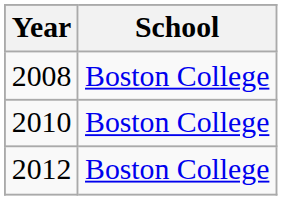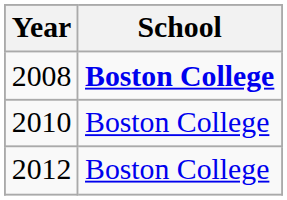(177, 75) normal -> (180, 75) bold
